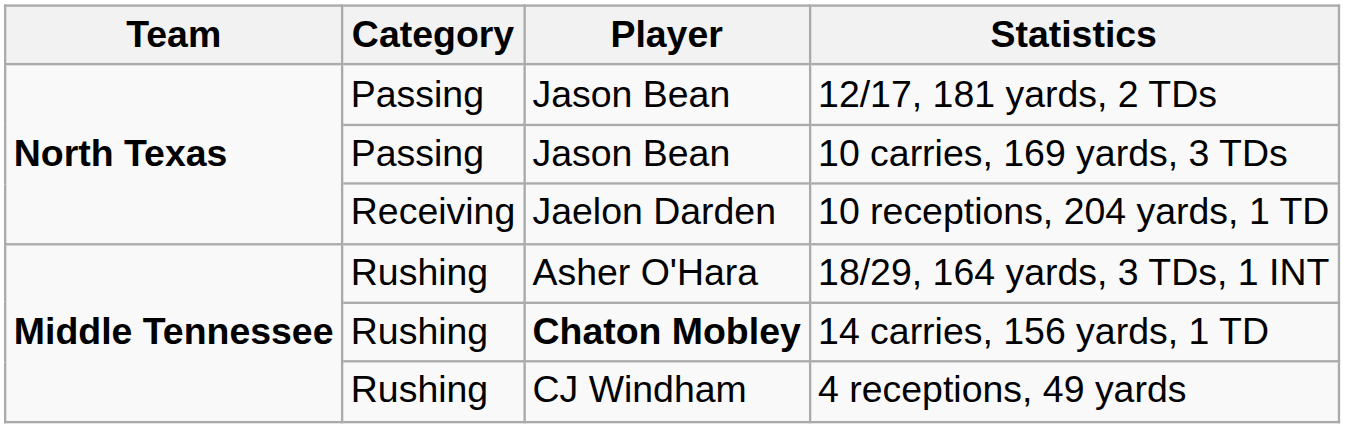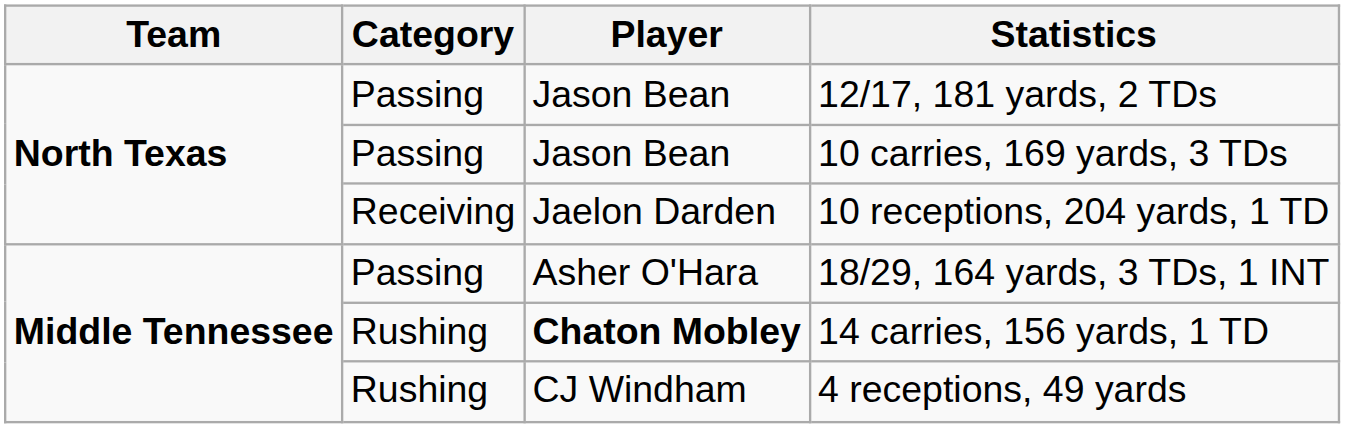(419, 272) Rushing -> (417, 272) Passing
